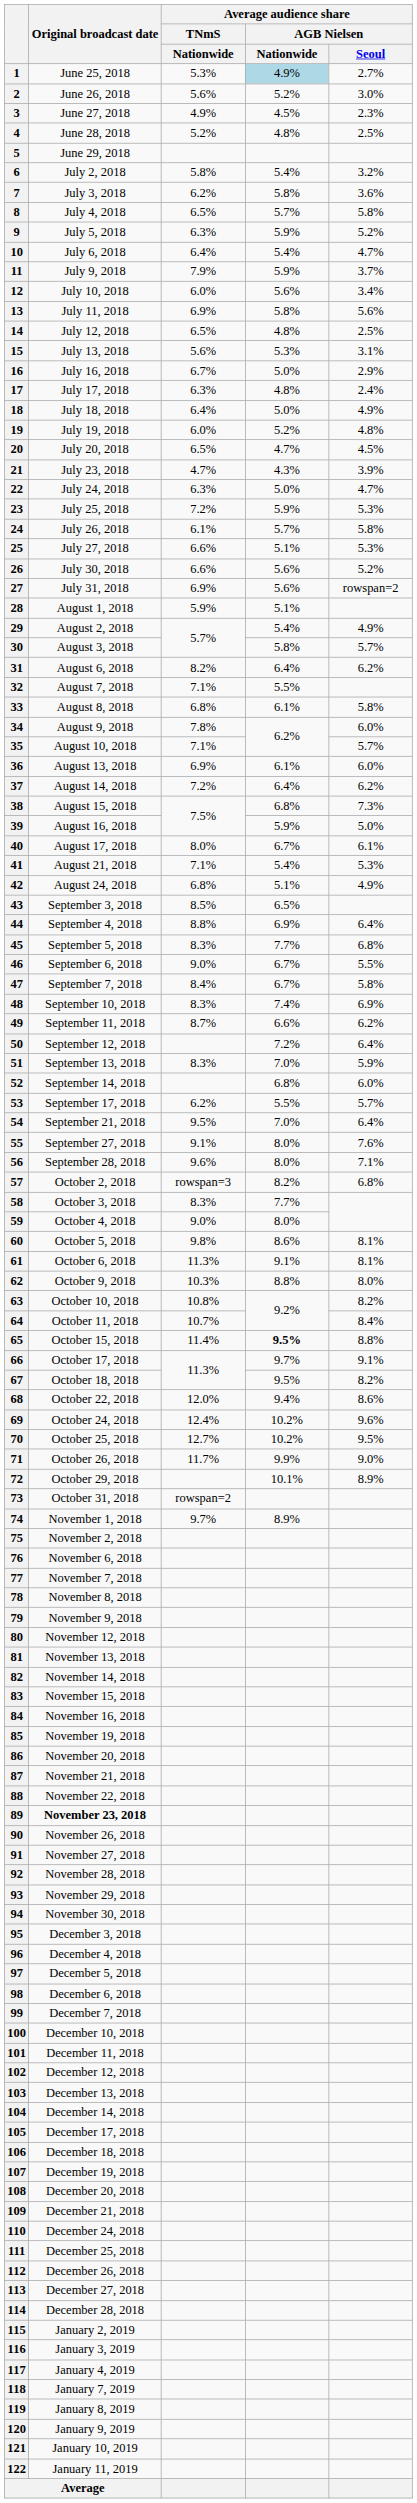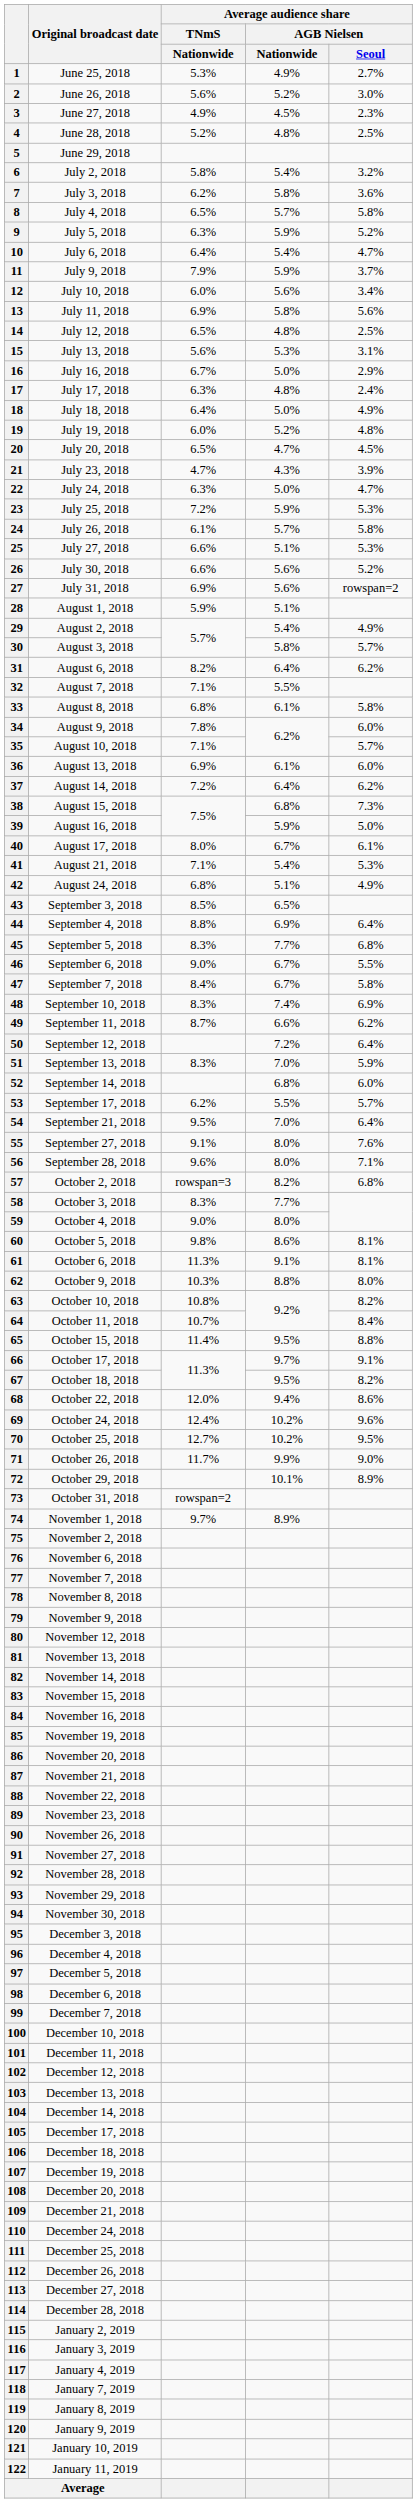(287, 73) lightblue background -> (287, 73) no background
(287, 1340) bold -> (287, 1340) normal
(95, 1815) bold -> (95, 1815) normal
